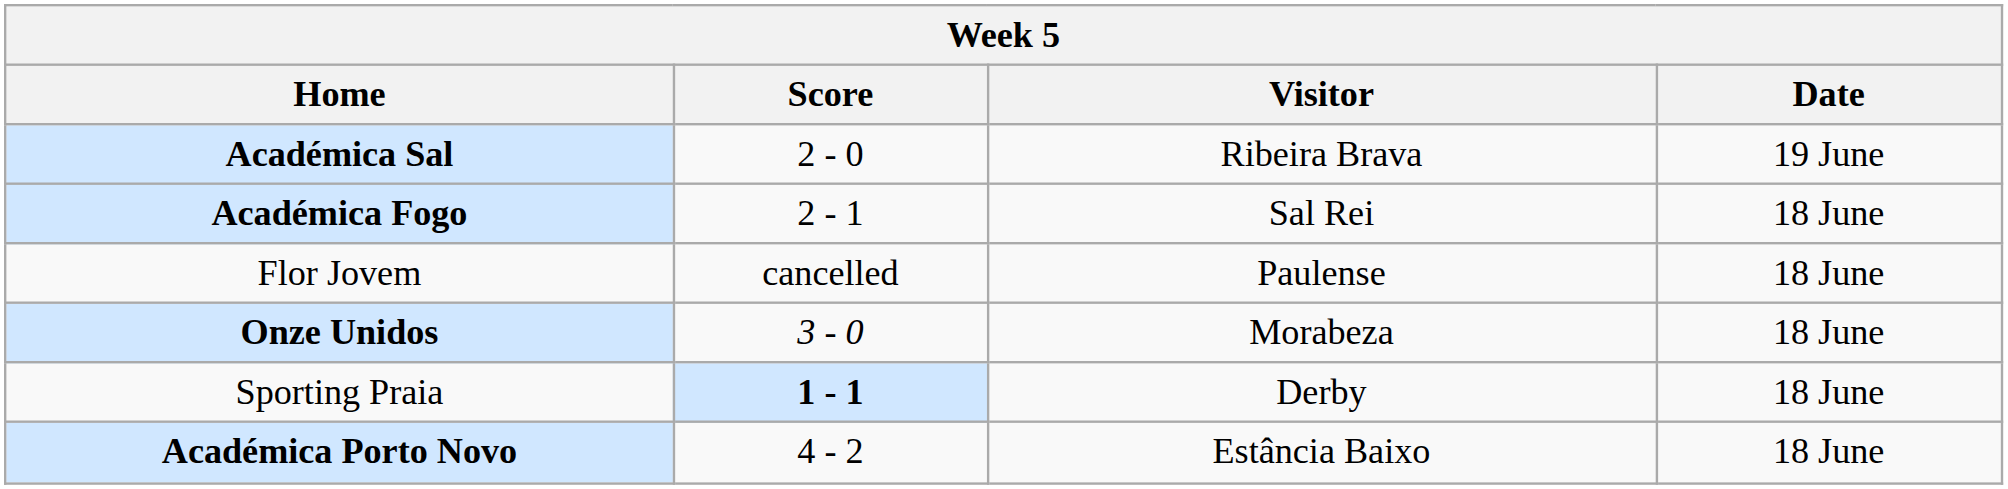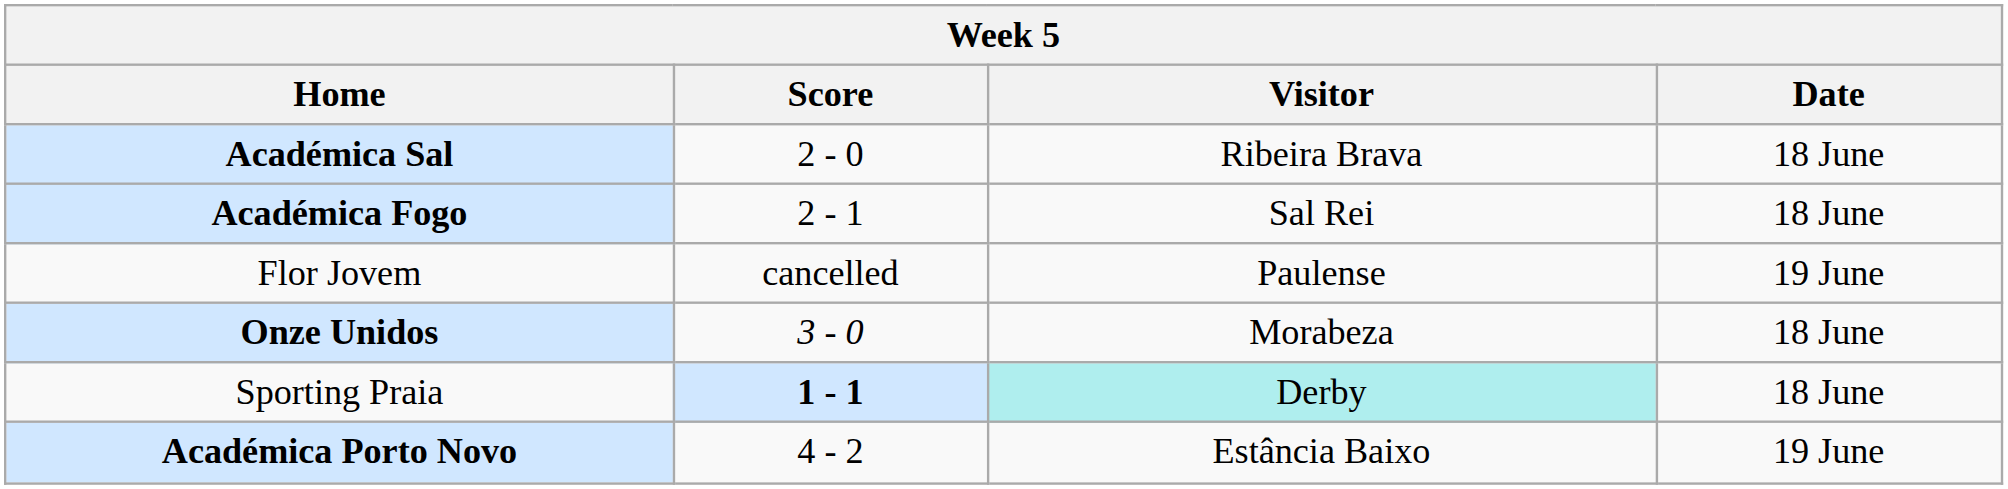(1829, 153) 19 June -> (1829, 153) 18 June
(1829, 273) 18 June -> (1829, 273) 19 June
(1321, 392) no background -> (1321, 392) paleturquoise background
(1829, 452) 18 June -> (1829, 452) 19 June
